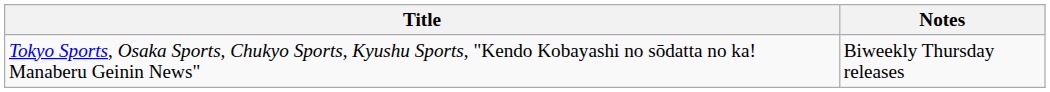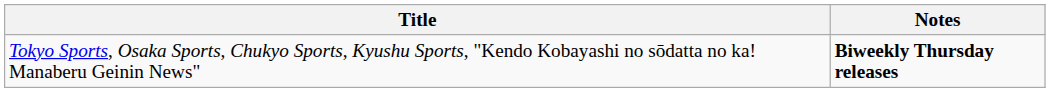(919, 60) normal -> (914, 60) bold
